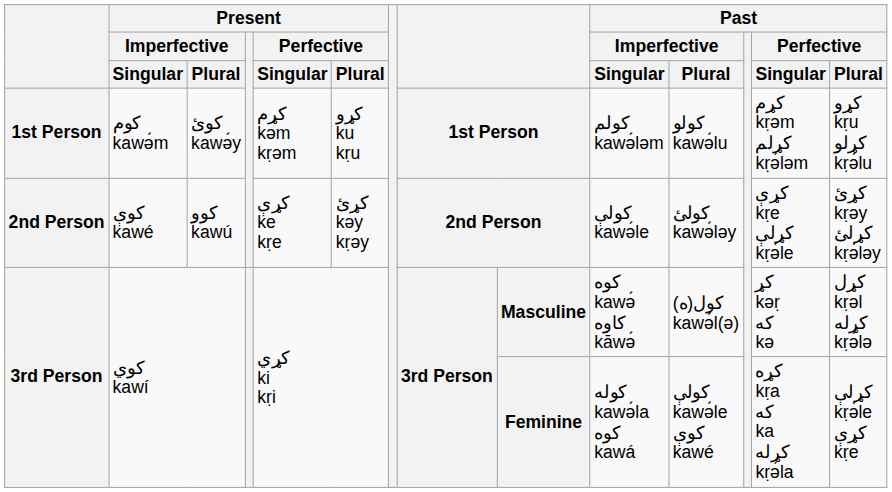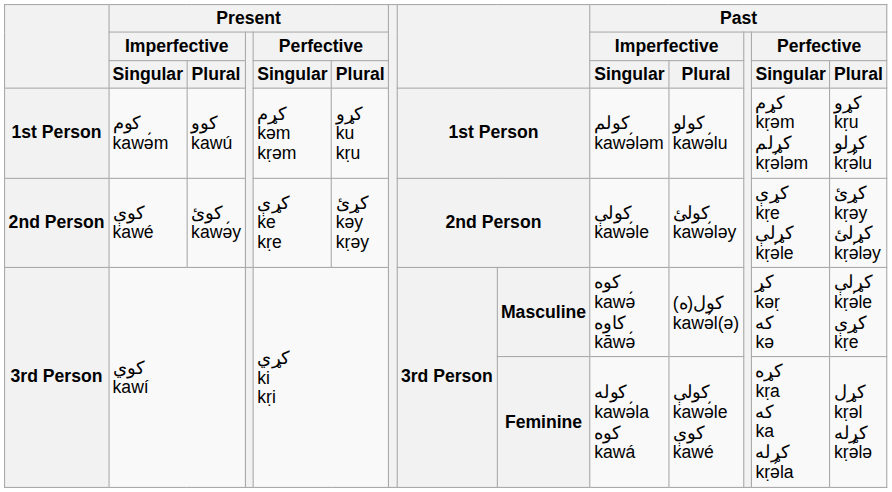(216, 133) کوئ kawə́y -> (212, 133) کوو kawú
(212, 223) کوو kawú -> (216, 223) کوئ kawə́y
(853, 312) کړل kṛəl کړله kṛə́lə -> (853, 312) کړلې kṛə́le کړې kṛe
(853, 422) کړلې kṛə́le کړې kṛe -> (853, 422) کړل kṛəl کړله kṛə́lə
